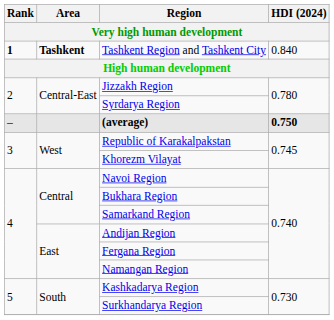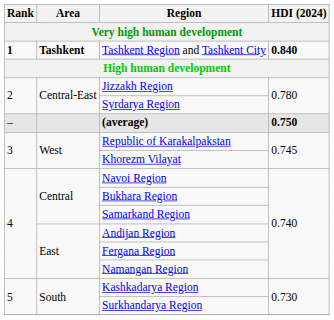(284, 50) normal -> (284, 50) bold
